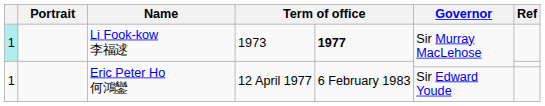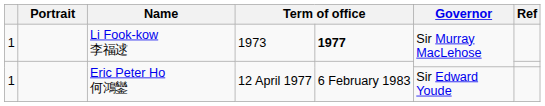(11, 42) paleturquoise background -> (11, 42) no background
